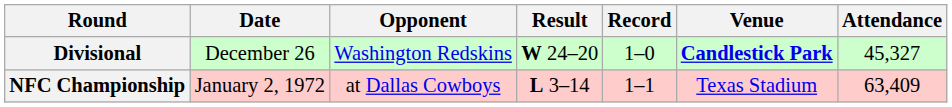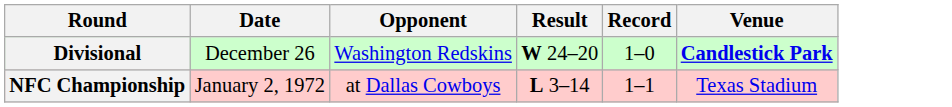- column: (892, 20)
